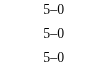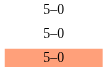(54, 57) no background -> (54, 57) lightsalmon background
